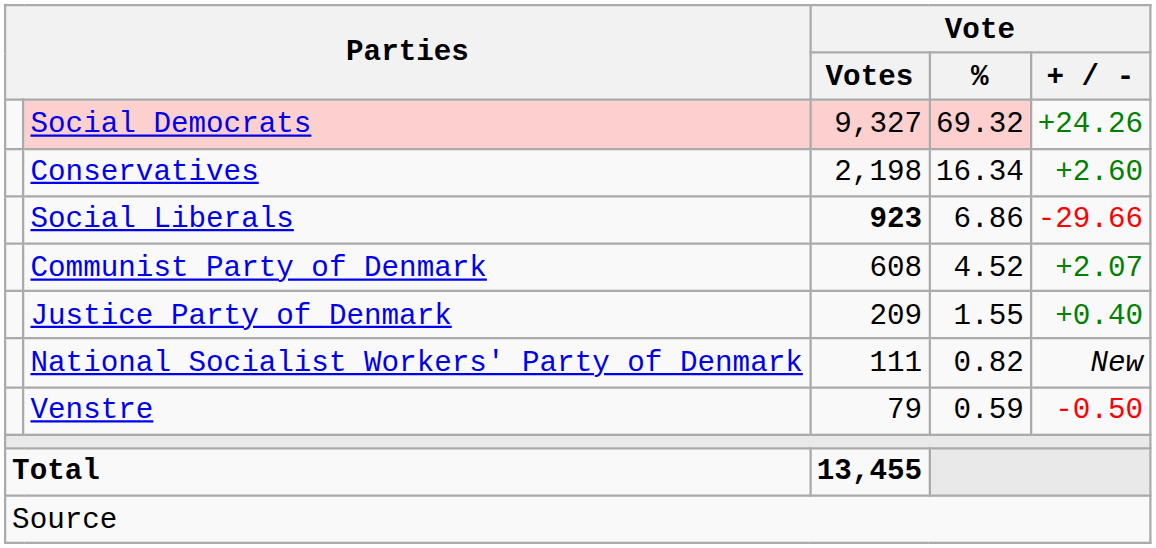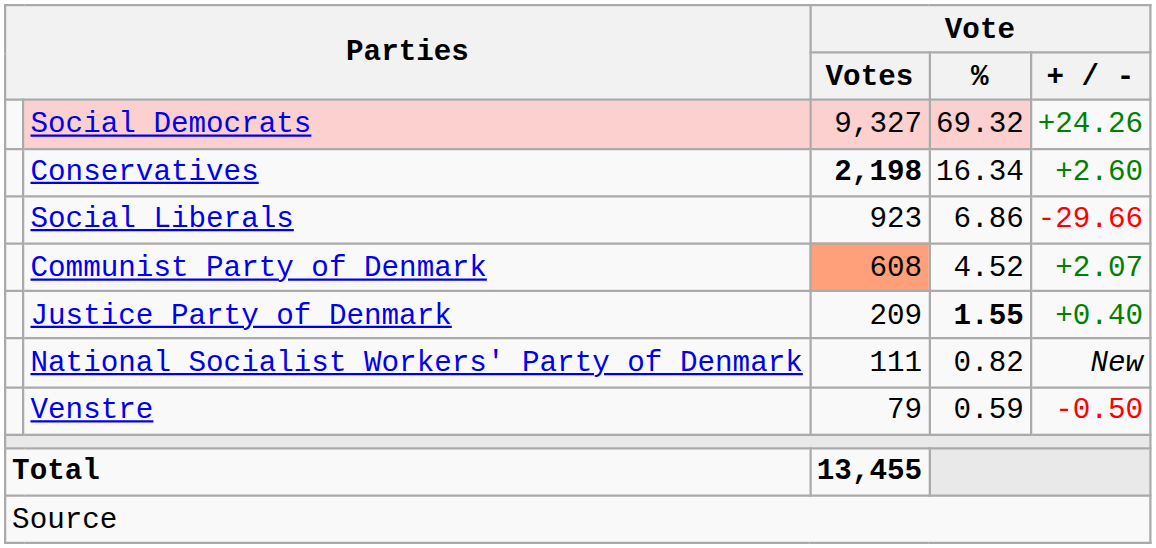(878, 172) normal -> (878, 172) bold
(896, 220) bold -> (896, 220) normal
(896, 267) no background -> (896, 267) lightsalmon background
(989, 315) normal -> (989, 315) bold
